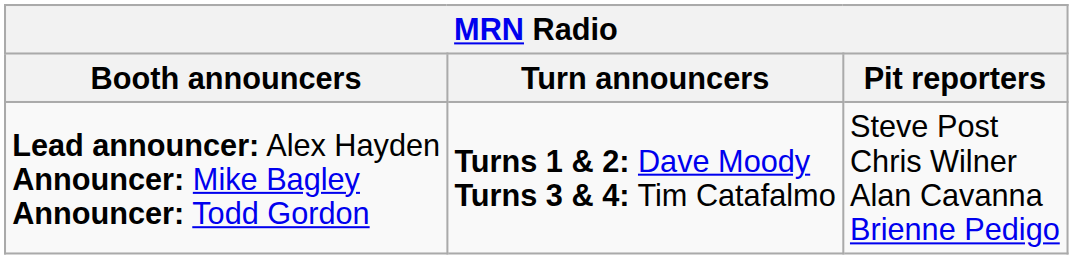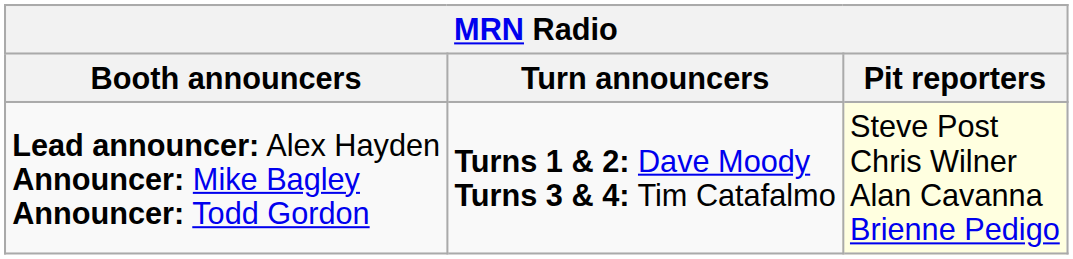(955, 178) no background -> (955, 178) lightyellow background
